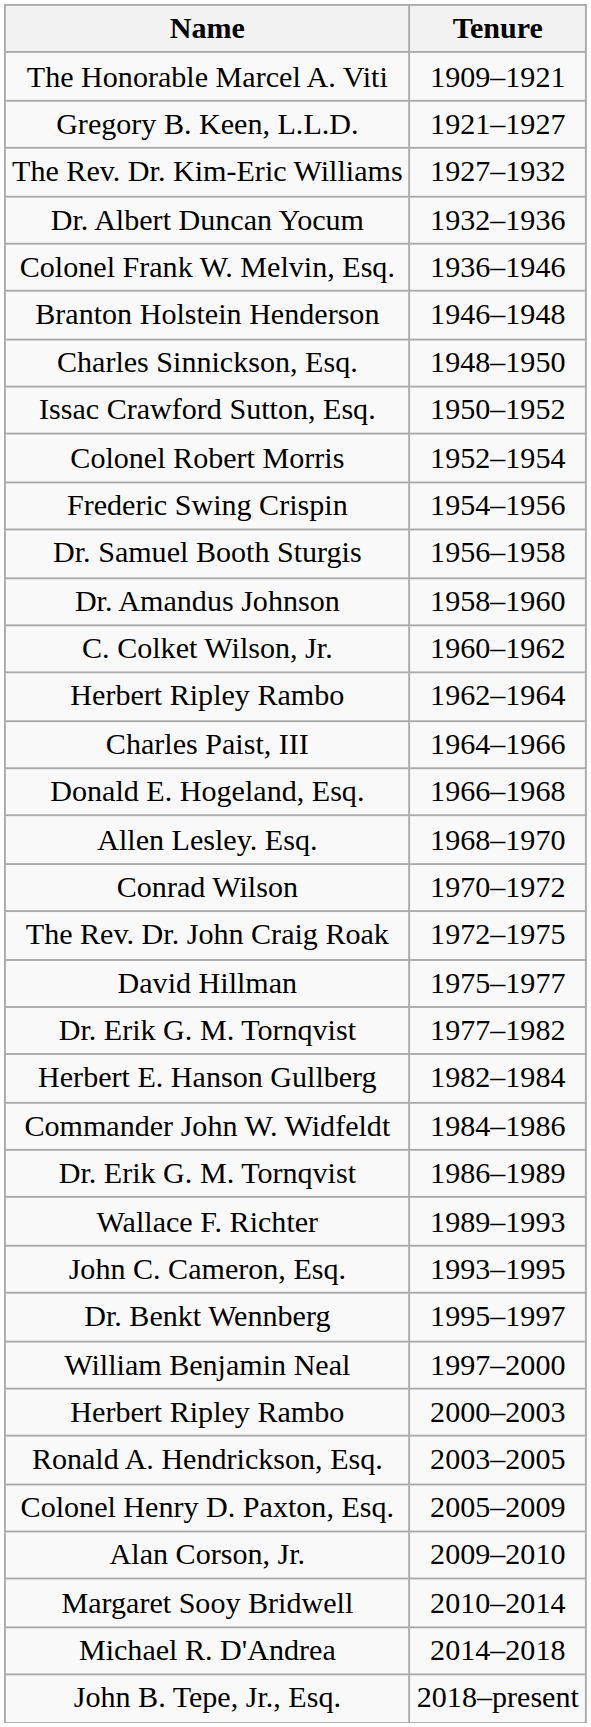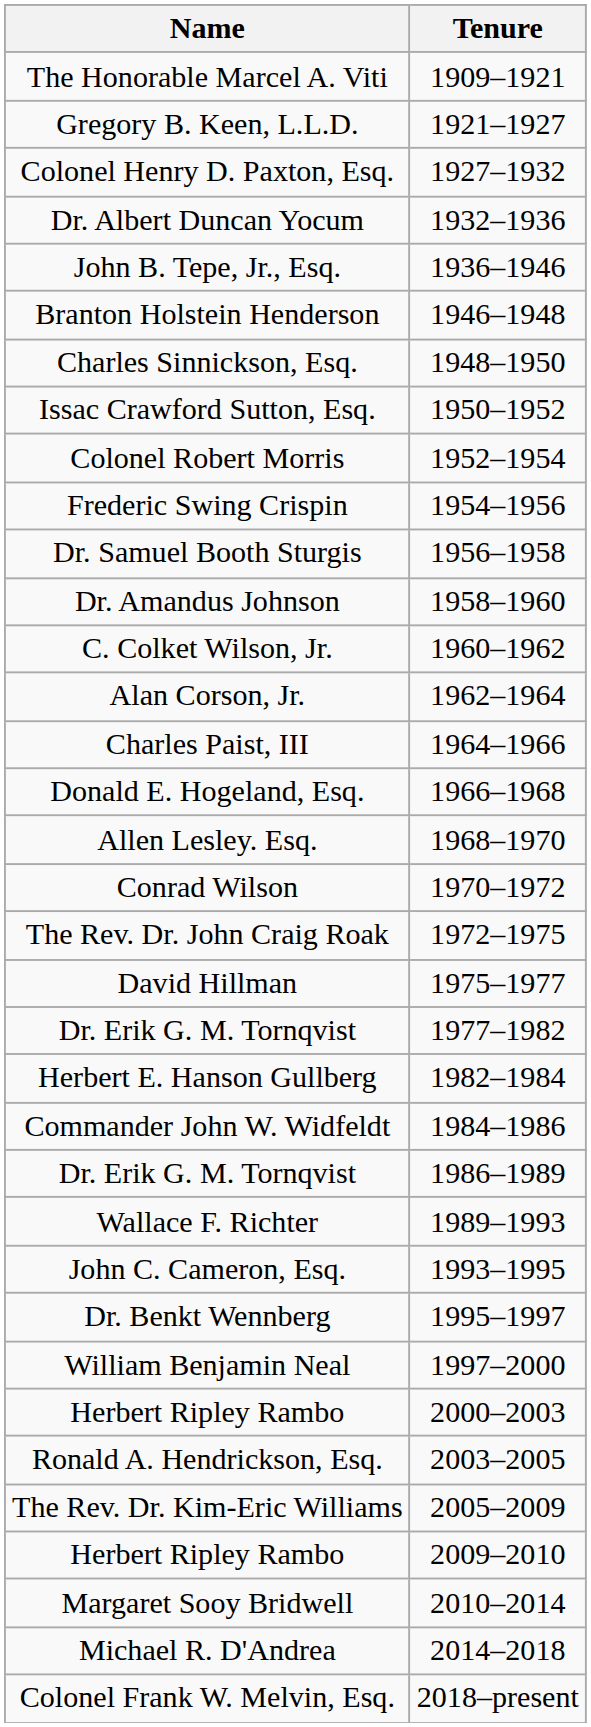(207, 171) The Rev. Dr. Kim-Eric Williams -> (207, 171) Colonel Henry D. Paxton, Esq.
(207, 266) Colonel Frank W. Melvin, Esq. -> (207, 266) John B. Tepe, Jr., Esq.
(207, 696) Herbert Ripley Rambo -> (207, 696) Alan Corson, Jr.
(207, 1507) Colonel Henry D. Paxton, Esq. -> (207, 1507) The Rev. Dr. Kim-Eric Williams
(207, 1554) Alan Corson, Jr. -> (207, 1554) Herbert Ripley Rambo
(207, 1698) John B. Tepe, Jr., Esq. -> (207, 1698) Colonel Frank W. Melvin, Esq.
